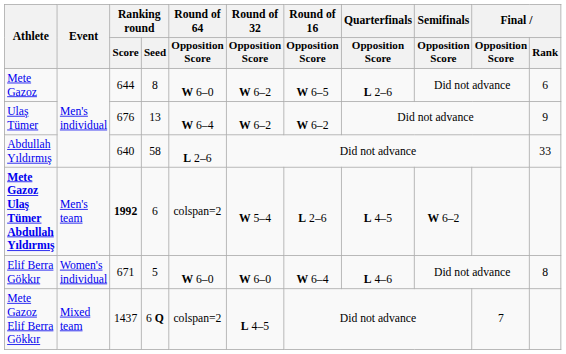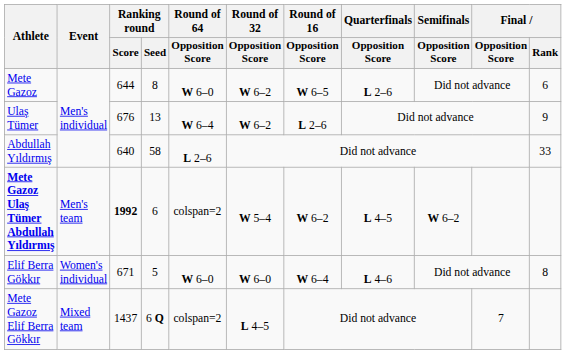(312, 125) W 6–2 -> (312, 125) L 2–6
(312, 219) L 2–6 -> (312, 219) W 6–2
